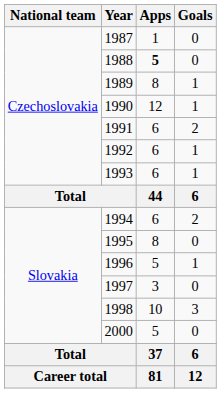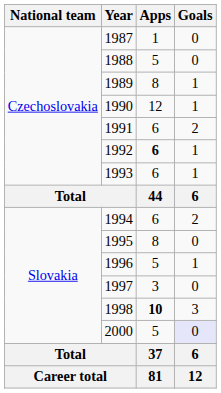(155, 60) bold -> (155, 60) normal
(155, 151) normal -> (155, 151) bold
(155, 309) normal -> (155, 309) bold
(195, 331) no background -> (195, 331) lavender background
